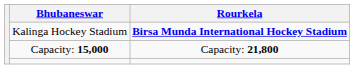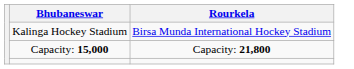(240, 31) bold -> (232, 31) normal
